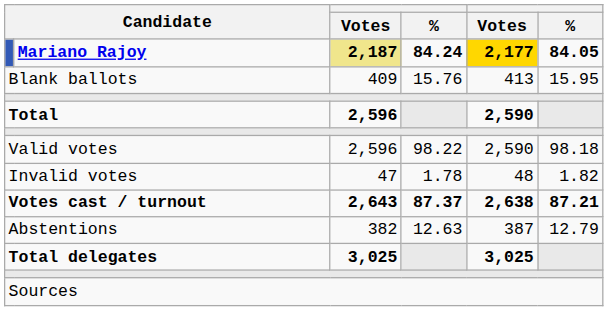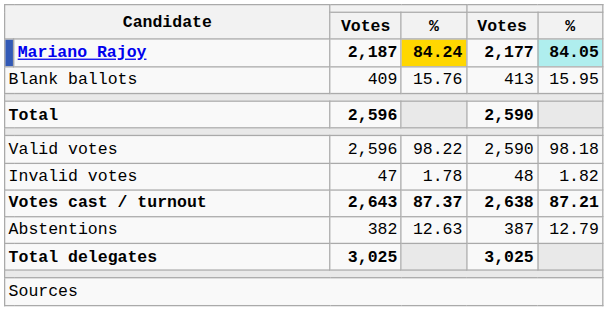(373, 53) khaki background -> (373, 53) no background
(438, 53) no background -> (438, 53) gold background
(509, 53) gold background -> (509, 53) no background
(574, 53) no background -> (574, 53) paleturquoise background
